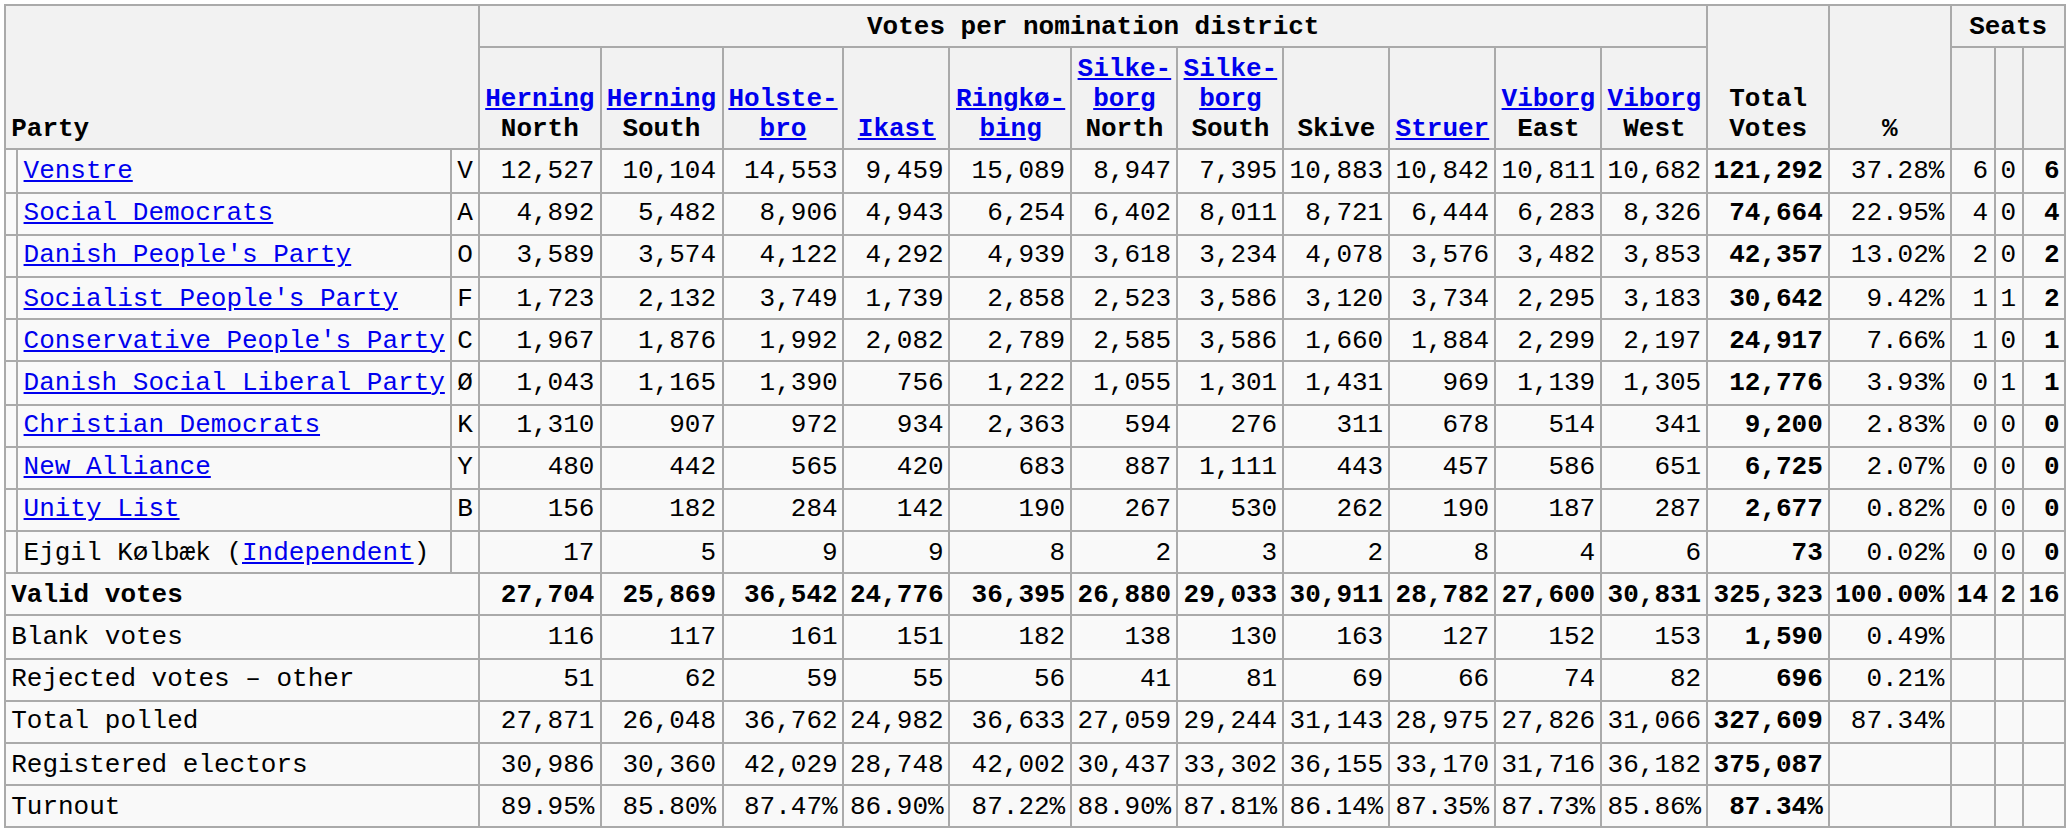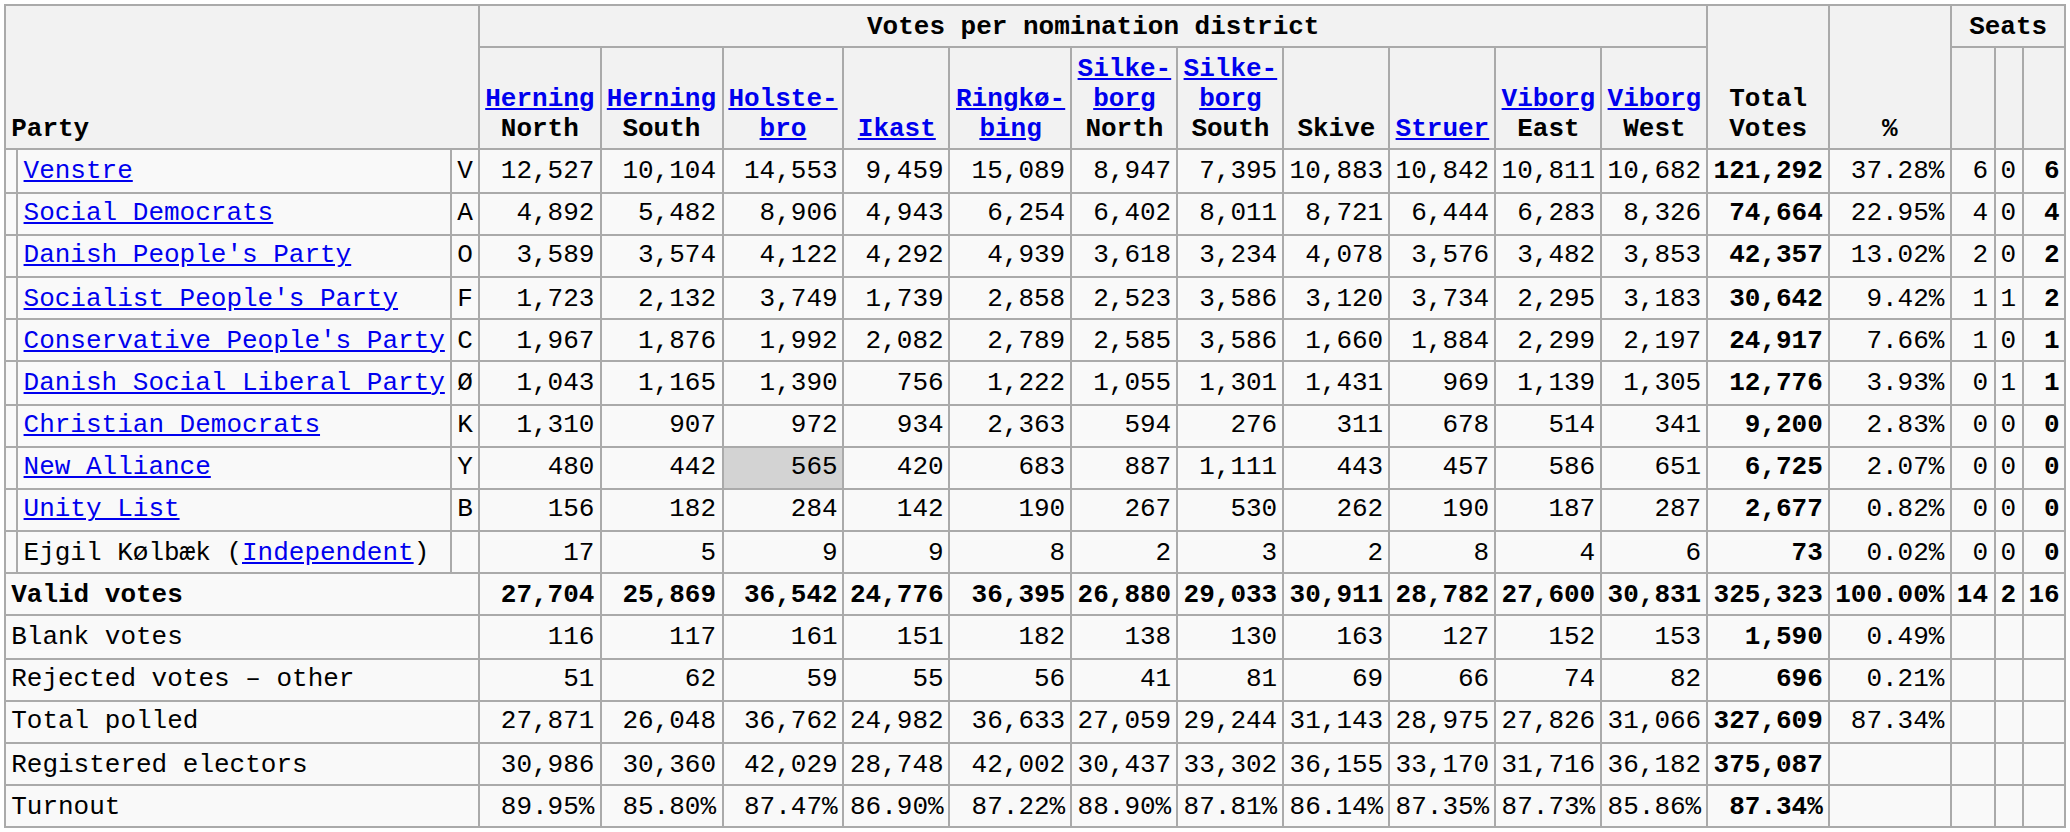(814, 468) no background -> (814, 468) lightgrey background
